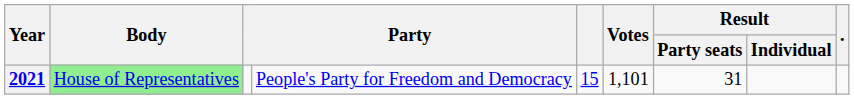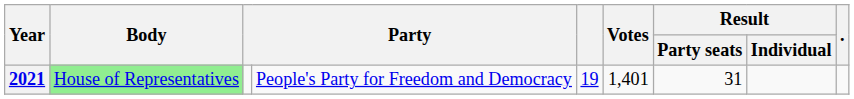(589, 79) 15 -> (589, 79) 19
(628, 79) 1,101 -> (628, 79) 1,401
